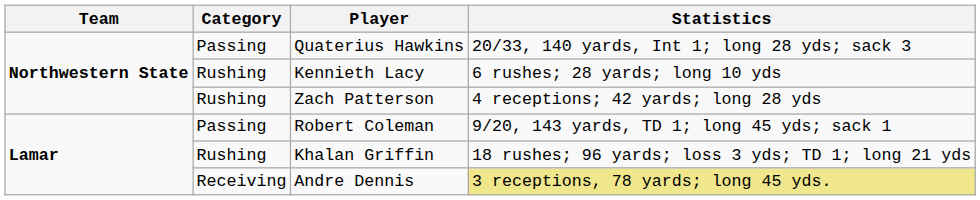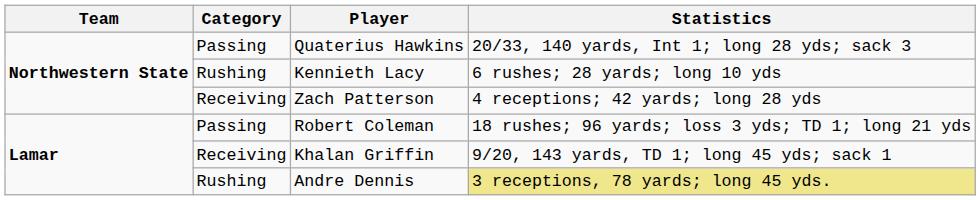(231, 100) Rushing -> (241, 100) Receiving
(682, 127) 9/20, 143 yards, TD 1; long 45 yds; sack 1 -> (722, 127) 18 rushes; 96 yards; loss 3 yds; TD 1; long 21 yds
(231, 154) Rushing -> (241, 154) Receiving
(722, 154) 18 rushes; 96 yards; loss 3 yds; TD 1; long 21 yds -> (682, 154) 9/20, 143 yards, TD 1; long 45 yds; sack 1
(241, 182) Receiving -> (231, 182) Rushing
